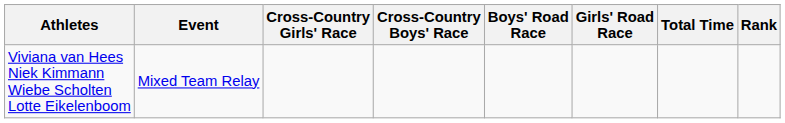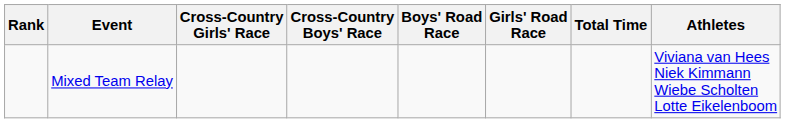columns swapped: (69, 25) <-> (759, 25)
